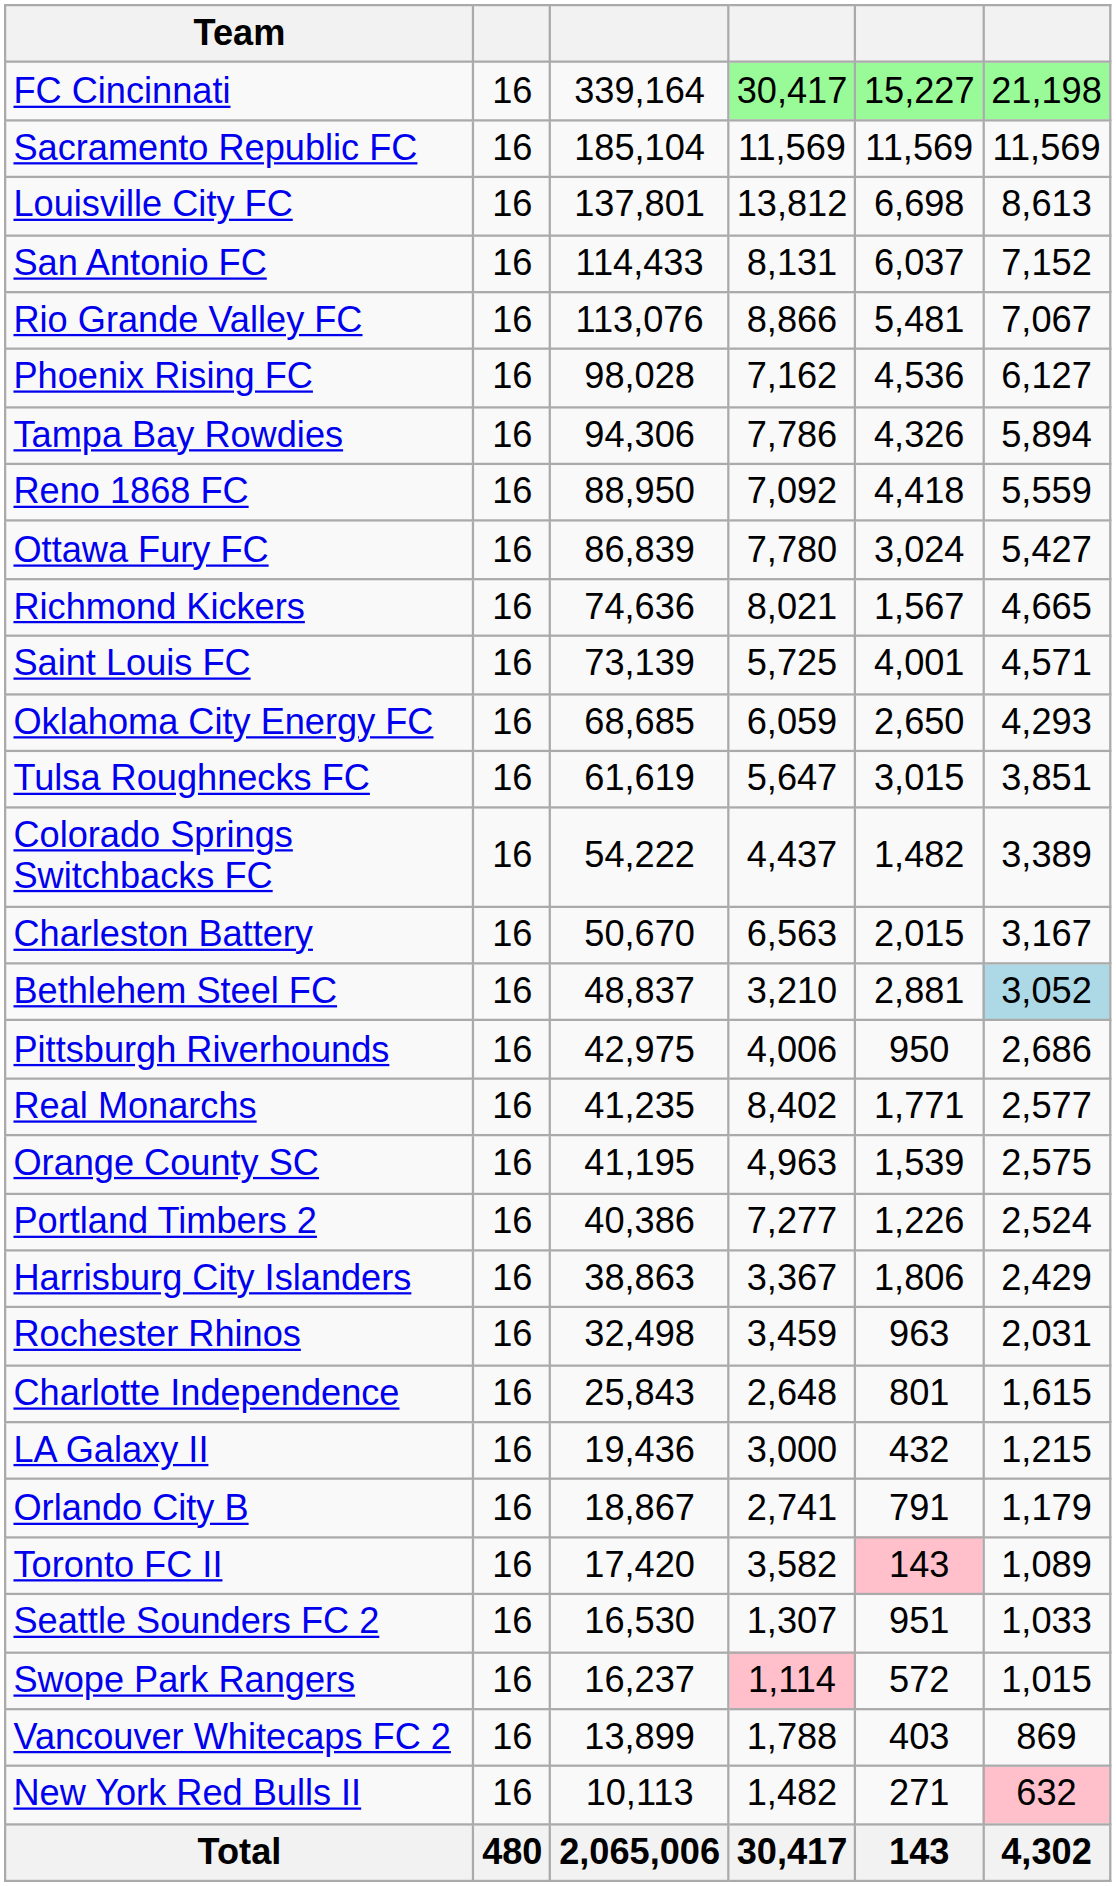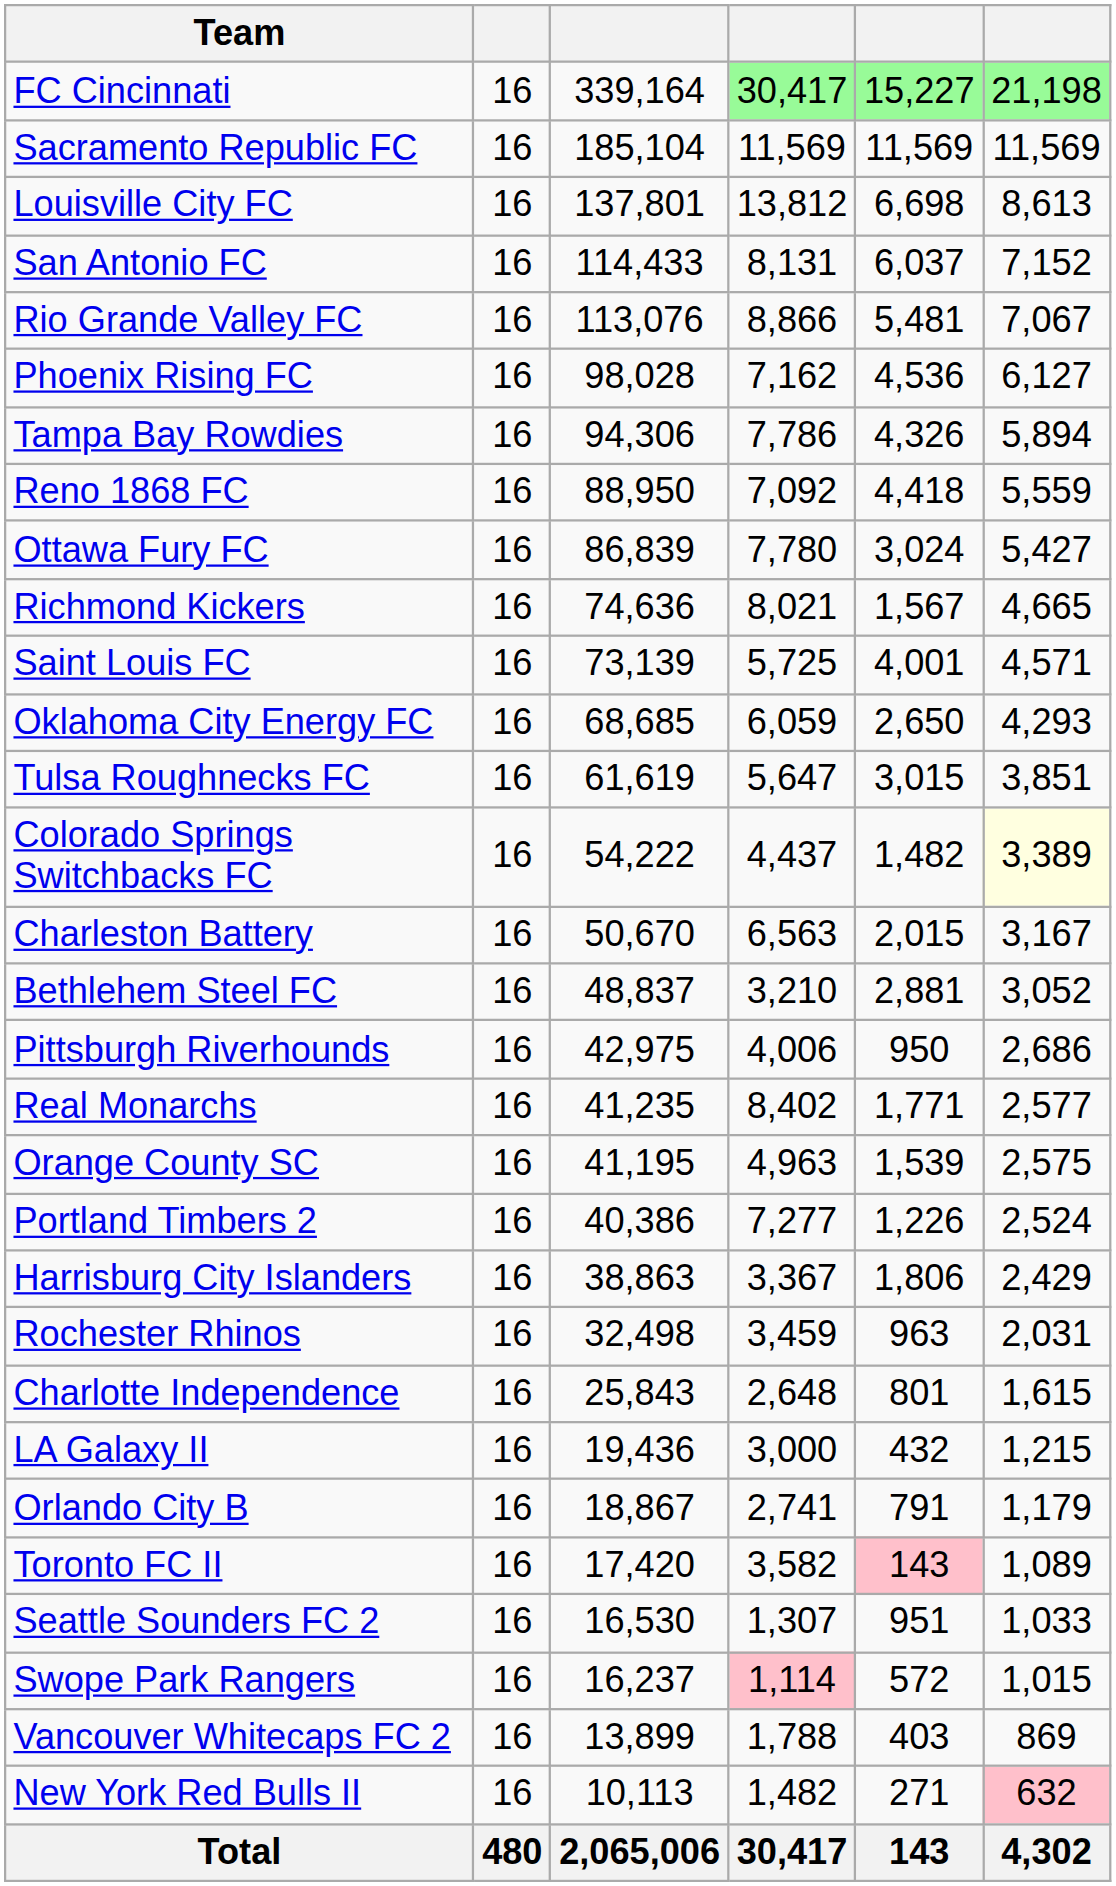(1047, 856) no background -> (1047, 856) lightyellow background
(1047, 991) lightblue background -> (1047, 991) no background
